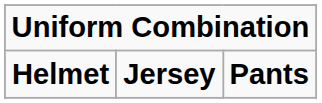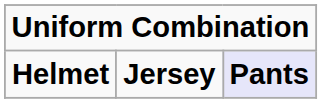(269, 73) no background -> (269, 73) lavender background
